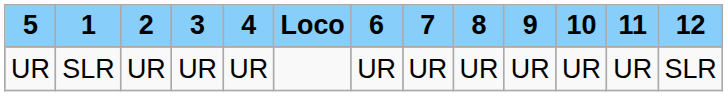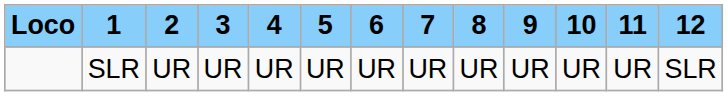columns swapped: (313, 25) <-> (30, 25)
